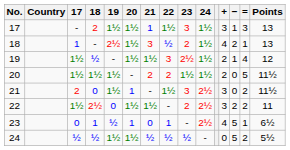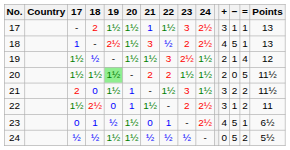(205, 28) 1½ -> (205, 28) 2½
(245, 28) 3 -> (245, 28) 1
(205, 43) 1½ -> (205, 43) 2½
(235, 43) 2 -> (235, 43) 5
(113, 75) no background -> (113, 75) lightgreen background
(205, 91) 2½ -> (205, 91) 1½
(235, 91) 0 -> (235, 91) 2
(132, 106) 1½ -> (132, 106) 1
(235, 106) 2 -> (235, 106) 1
(132, 122) 1 -> (132, 122) 1½
